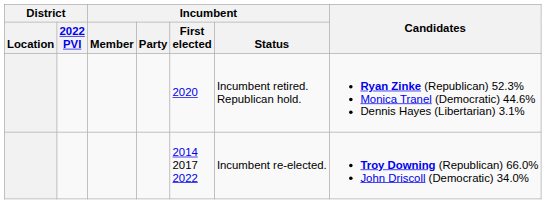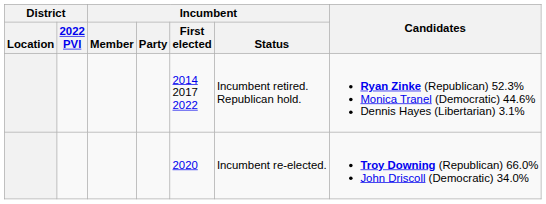(185, 92) 2020 -> (185, 92) 2014 2017 2022
(185, 165) 2014 2017 2022 -> (185, 165) 2020
